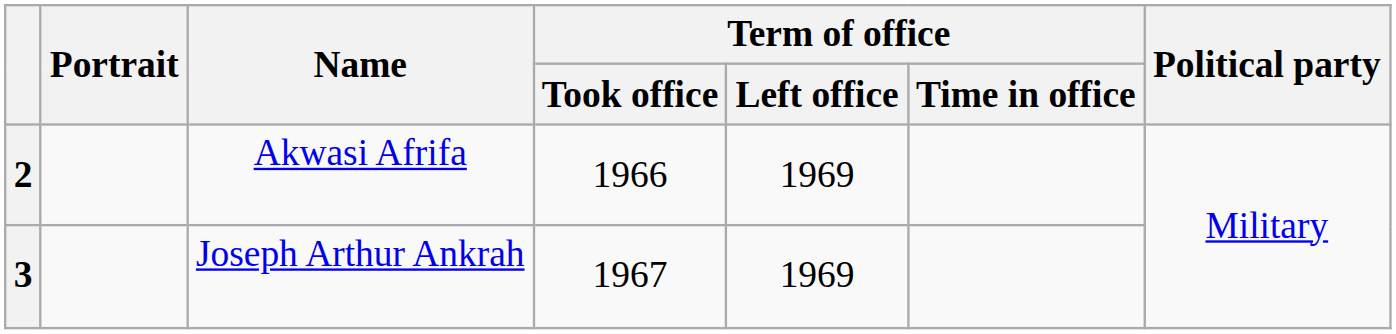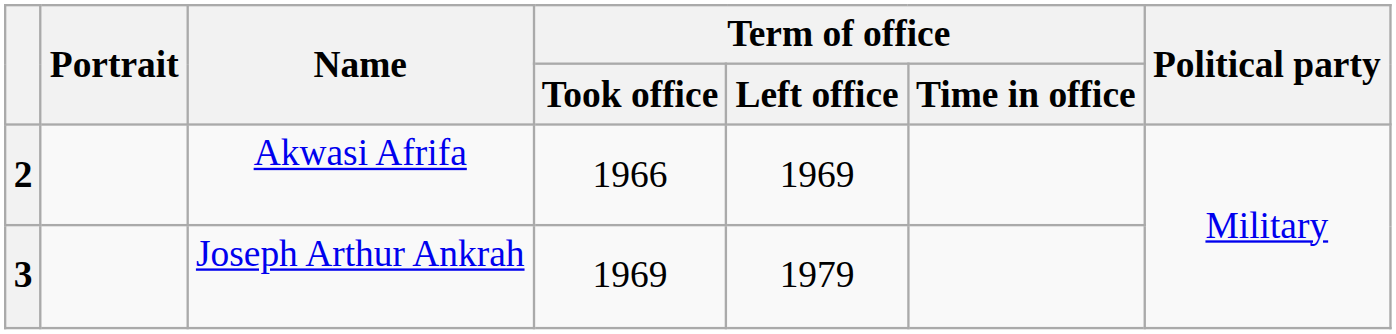(630, 275) 1967 -> (630, 275) 1969
(817, 275) 1969 -> (817, 275) 1979
